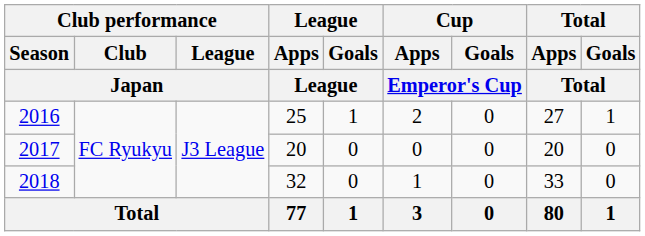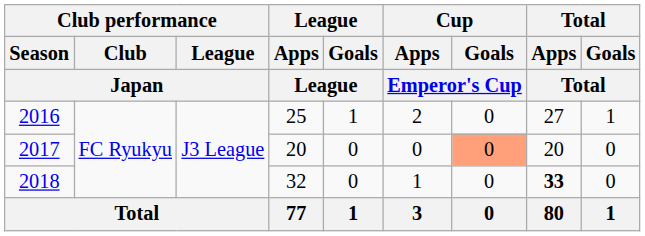(489, 149) no background -> (489, 149) lightsalmon background
(554, 181) normal -> (554, 181) bold
